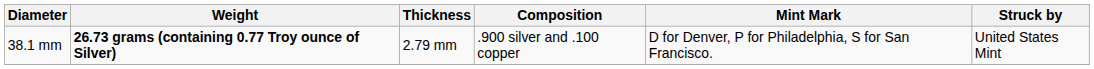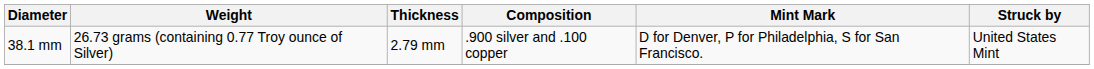(216, 45) bold -> (208, 45) normal
